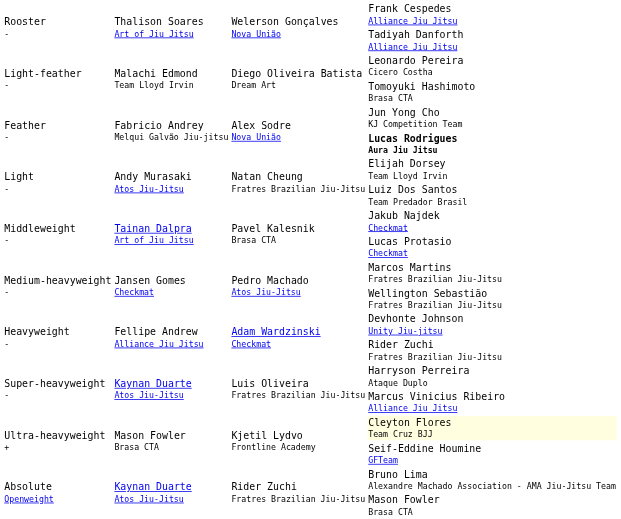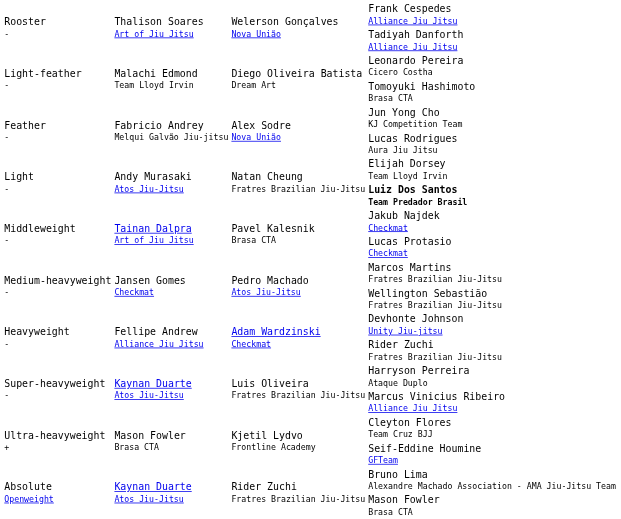(413, 144) bold -> (413, 144) normal
(418, 196) normal -> (418, 196) bold
(410, 428) lightyellow background -> (410, 428) no background
